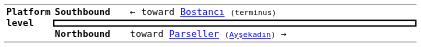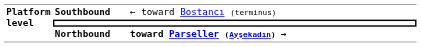(208, 34) normal -> (208, 34) bold
